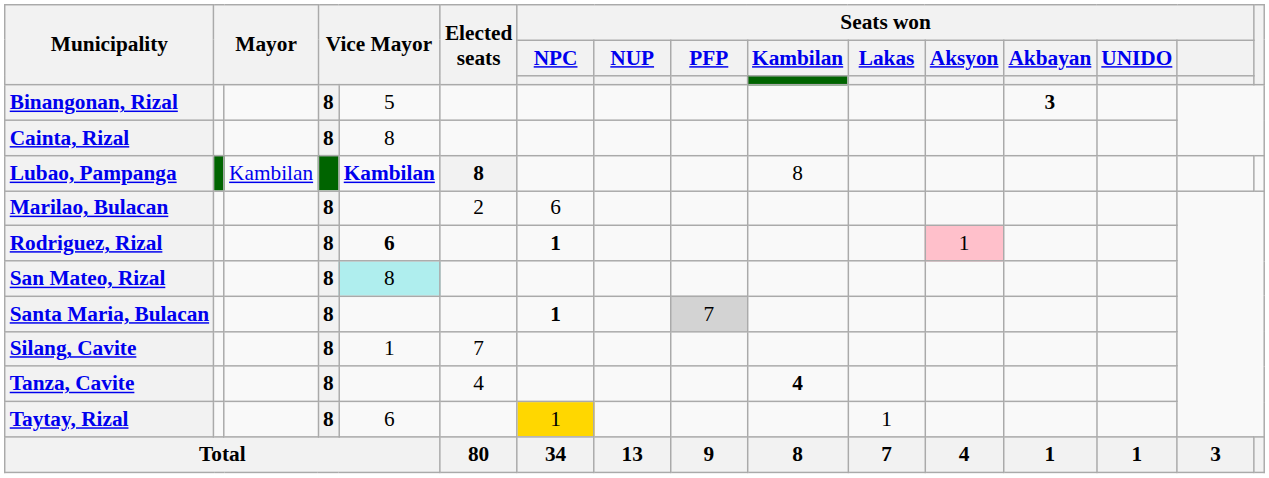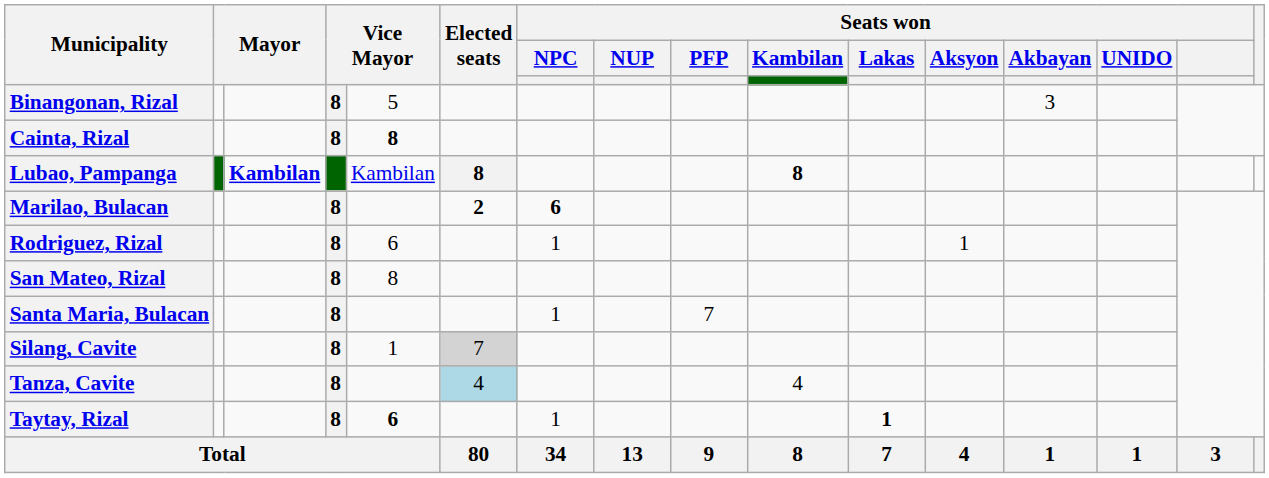(1050, 102) bold -> (1050, 102) normal
(389, 137) normal -> (393, 137) bold
(271, 173) normal -> (275, 173) bold
(389, 173) bold -> (393, 173) normal
(798, 173) normal -> (798, 173) bold
(479, 208) normal -> (479, 208) bold
(556, 208) normal -> (556, 208) bold
(389, 243) bold -> (393, 243) normal
(556, 243) bold -> (556, 243) normal
(964, 243) pink background -> (964, 243) no background
(389, 278) paleturquoise background -> (393, 278) no background
(556, 313) bold -> (556, 313) normal
(709, 313) lightgrey background -> (709, 313) no background
(479, 348) no background -> (479, 348) lightgrey background
(479, 383) no background -> (479, 383) lightblue background
(798, 383) bold -> (798, 383) normal
(389, 419) normal -> (393, 419) bold
(556, 419) gold background -> (556, 419) no background
(886, 419) normal -> (886, 419) bold
